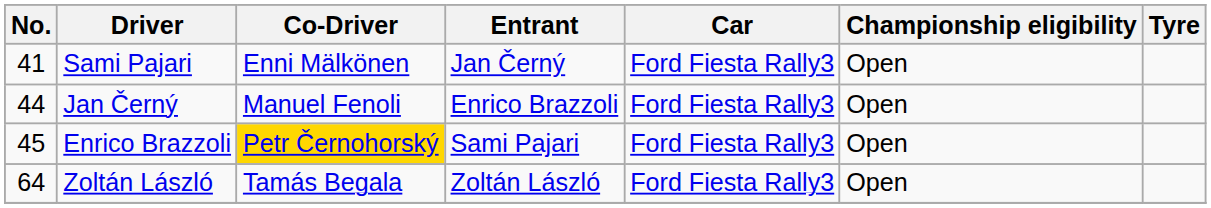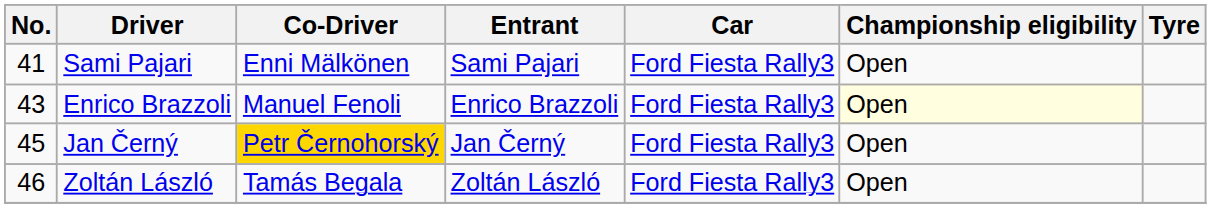(508, 64) Jan Černý -> (515, 64) Sami Pajari
(31, 104) 44 -> (31, 104) 43
(121, 104) Jan Černý -> (147, 104) Enrico Brazzoli
(877, 104) no background -> (877, 104) lightyellow background
(147, 143) Enrico Brazzoli -> (121, 143) Jan Černý
(515, 143) Sami Pajari -> (508, 143) Jan Černý
(31, 183) 64 -> (31, 183) 46
